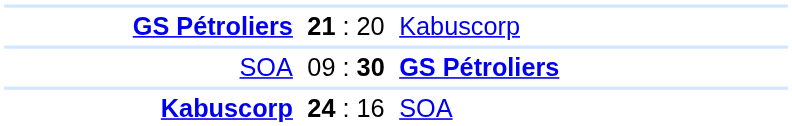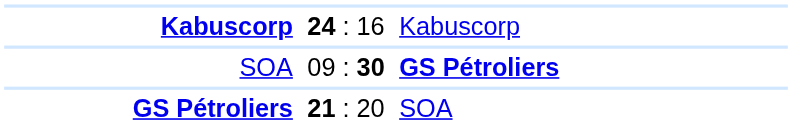(213, 26) GS Pétroliers -> (227, 26) Kabuscorp
(346, 26) 21 : 20 -> (346, 26) 24 : 16
(227, 108) Kabuscorp -> (213, 108) GS Pétroliers
(346, 108) 24 : 16 -> (346, 108) 21 : 20
